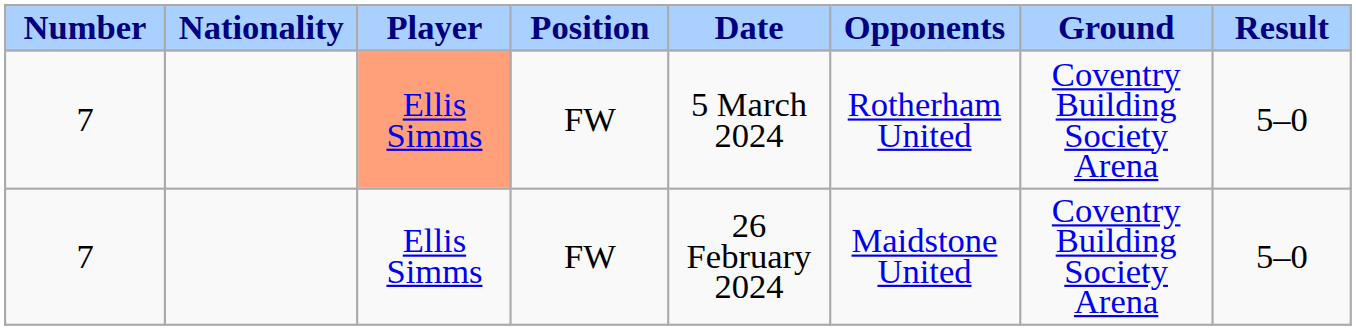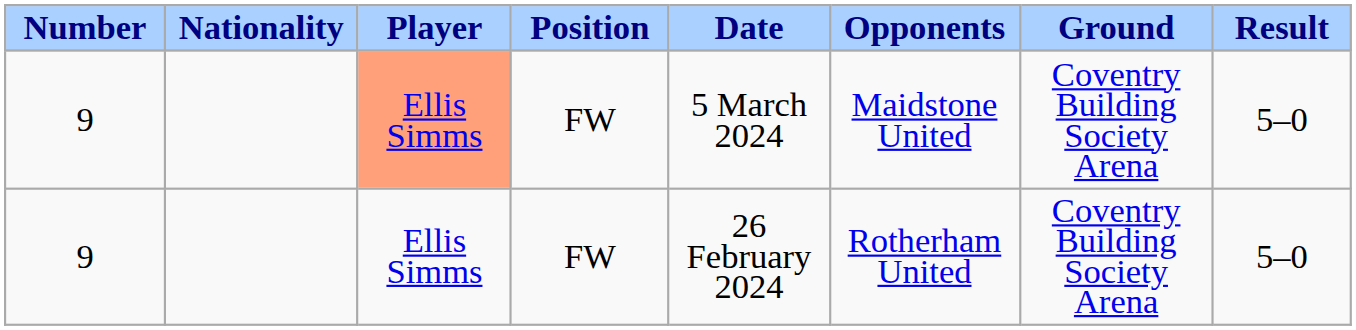(85, 119) 7 -> (85, 119) 9
(924, 119) Rotherham United -> (924, 119) Maidstone United
(85, 256) 7 -> (85, 256) 9
(924, 256) Maidstone United -> (924, 256) Rotherham United
